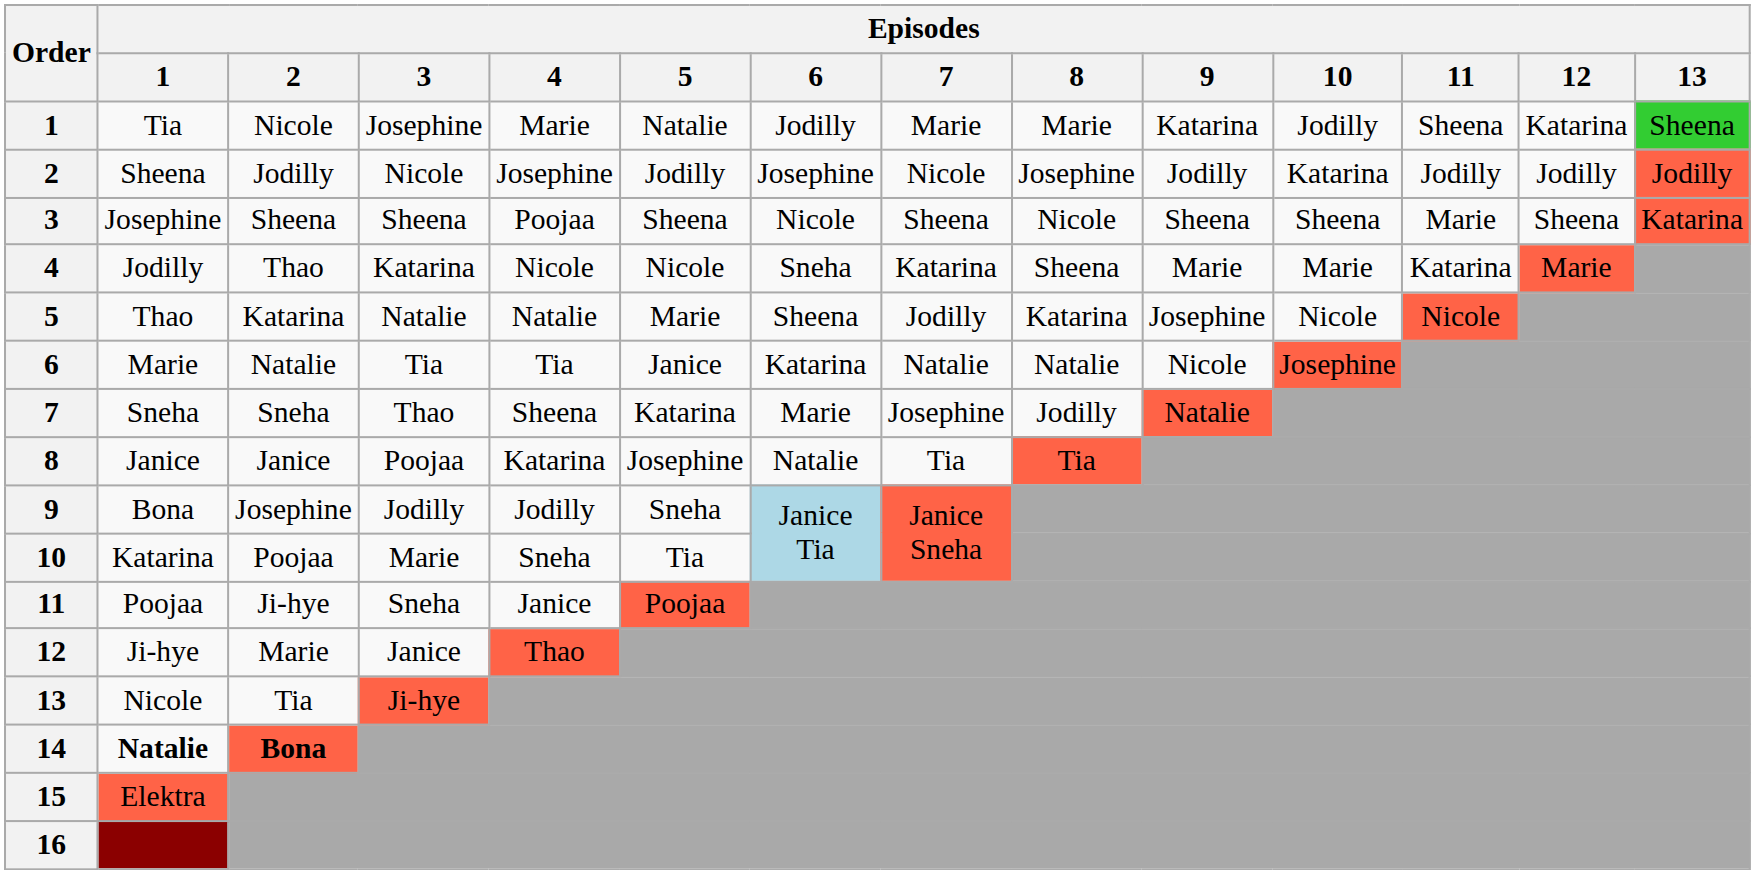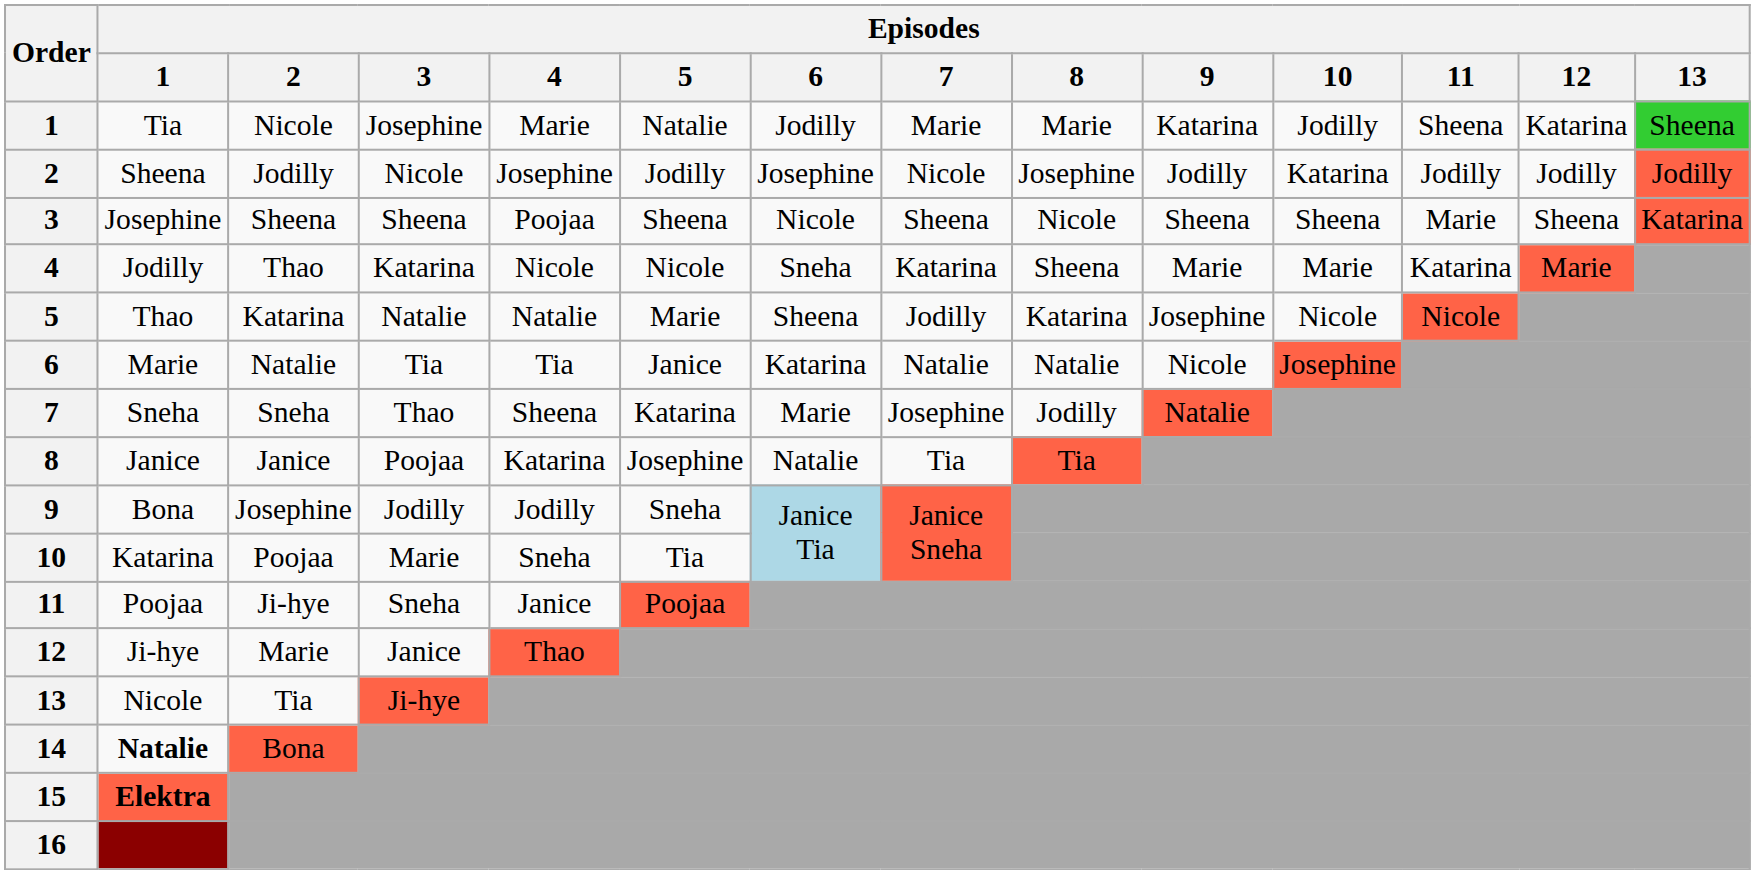(293, 748) bold -> (293, 748) normal
(163, 796) normal -> (163, 796) bold
